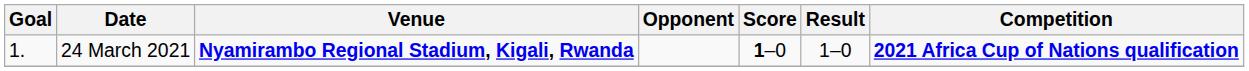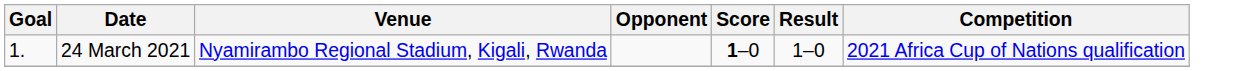(416, 50) bold -> (403, 50) normal
(1056, 50) bold -> (1016, 50) normal
